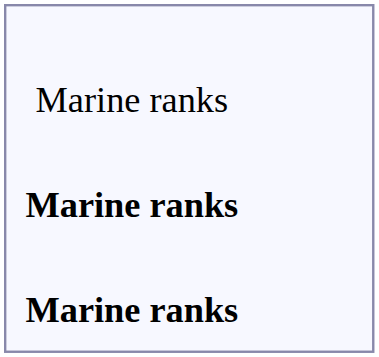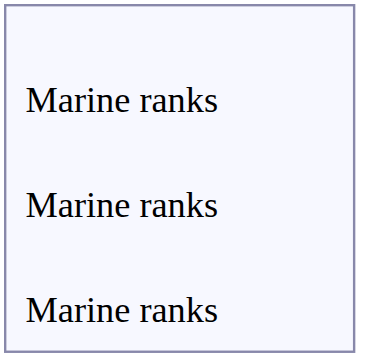(132, 204) bold -> (122, 204) normal
(132, 309) bold -> (122, 309) normal
